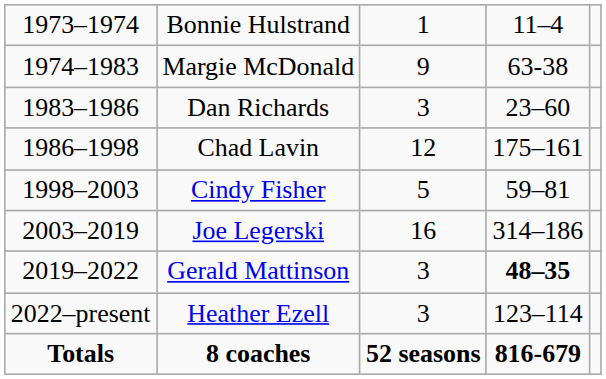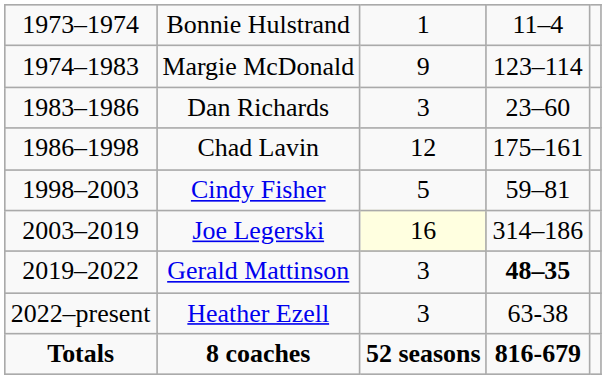(538, 66) 63-38 -> (538, 66) 123–114
(423, 230) no background -> (423, 230) lightyellow background
(538, 312) 123–114 -> (538, 312) 63-38
